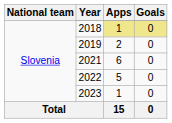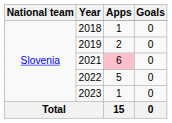(119, 28) khaki background -> (119, 28) no background
(151, 28) khaki background -> (151, 28) no background
(119, 61) no background -> (119, 61) pink background
